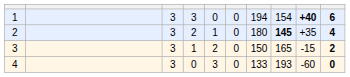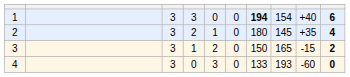(259, 17) normal -> (259, 17) bold
(308, 17) bold -> (308, 17) normal
(283, 33) bold -> (283, 33) normal
